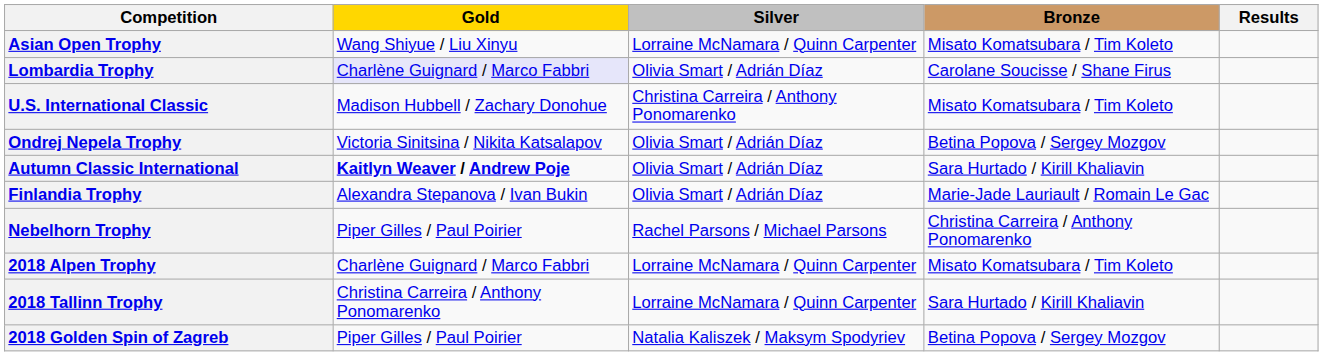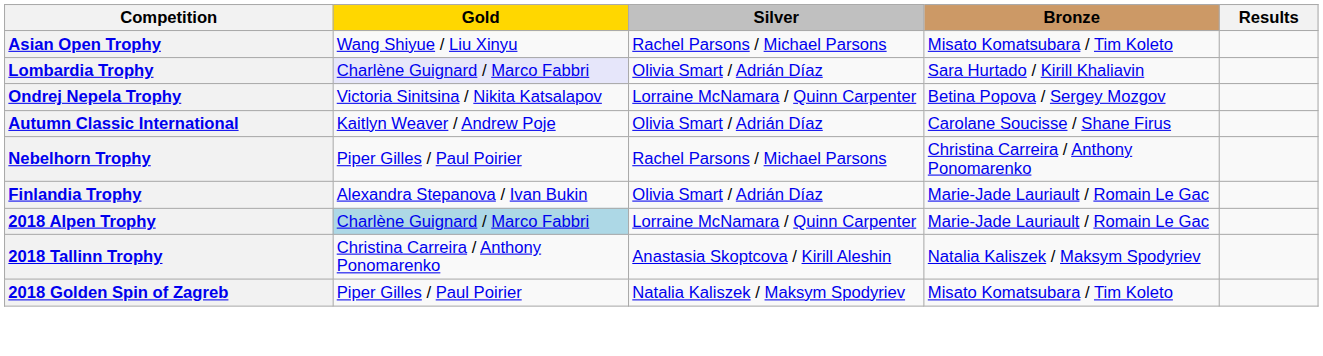(774, 44) Lorraine McNamara / Quinn Carpenter -> (759, 44) Rachel Parsons / Michael Parsons
(1049, 70) Carolane Soucisse / Shane Firus -> (1036, 70) Sara Hurtado / Kirill Khaliavin
- row: (108, 106)
(728, 141) Olivia Smart / Adrián Díaz -> (774, 96) Lorraine McNamara / Quinn Carpenter
(453, 168) bold -> (446, 123) normal
(1036, 168) Sara Hurtado / Kirill Khaliavin -> (1049, 123) Carolane Soucisse / Shane Firus
rows swapped: (80, 230) <-> (75, 194)
(463, 266) no background -> (463, 221) lightblue background
(1050, 266) Misato Komatsubara / Tim Koleto -> (1068, 221) Marie-Jade Lauriault / Romain Le Gac
(774, 302) Lorraine McNamara / Quinn Carpenter -> (762, 256) Anastasia Skoptcova / Kirill Aleshin
(1036, 302) Sara Hurtado / Kirill Khaliavin -> (1064, 256) Natalia Kaliszek / Maksym Spodyriev
(1047, 337) Betina Popova / Sergey Mozgov -> (1050, 292) Misato Komatsubara / Tim Koleto
